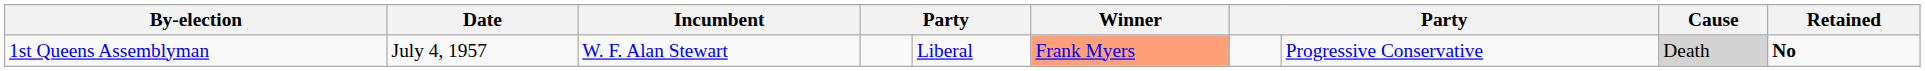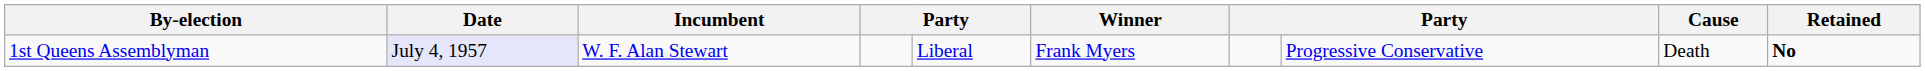(439, 50) no background -> (439, 50) lavender background
(1085, 50) lightsalmon background -> (1085, 50) no background
(1686, 50) lightgrey background -> (1686, 50) no background
